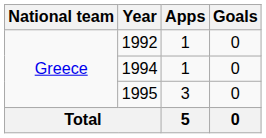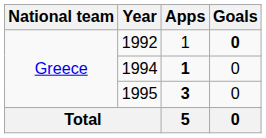(235, 42) normal -> (235, 42) bold
(185, 68) normal -> (185, 68) bold
(185, 94) normal -> (185, 94) bold
